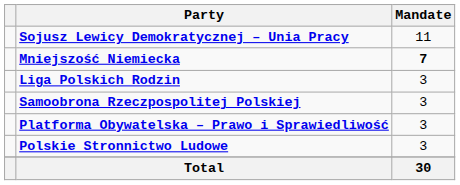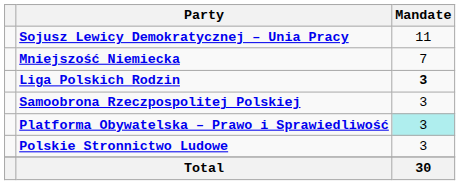(423, 59) bold -> (423, 59) normal
(423, 81) normal -> (423, 81) bold
(423, 125) no background -> (423, 125) paleturquoise background
